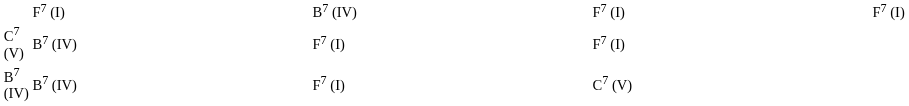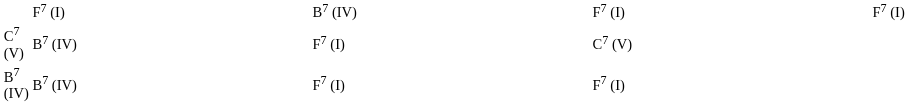(609, 43) F7 (I) -> (612, 43) C7 (V)
(612, 83) C7 (V) -> (609, 83) F7 (I)
